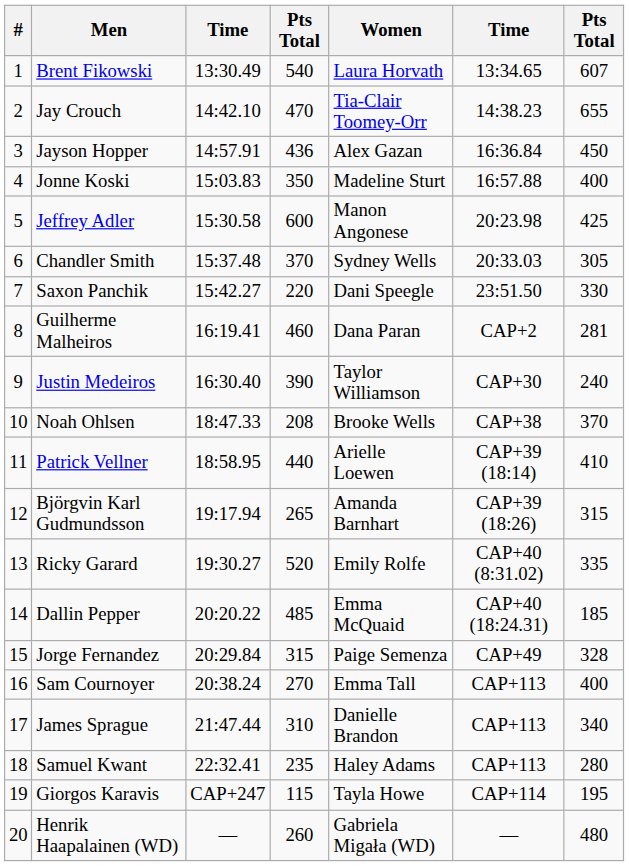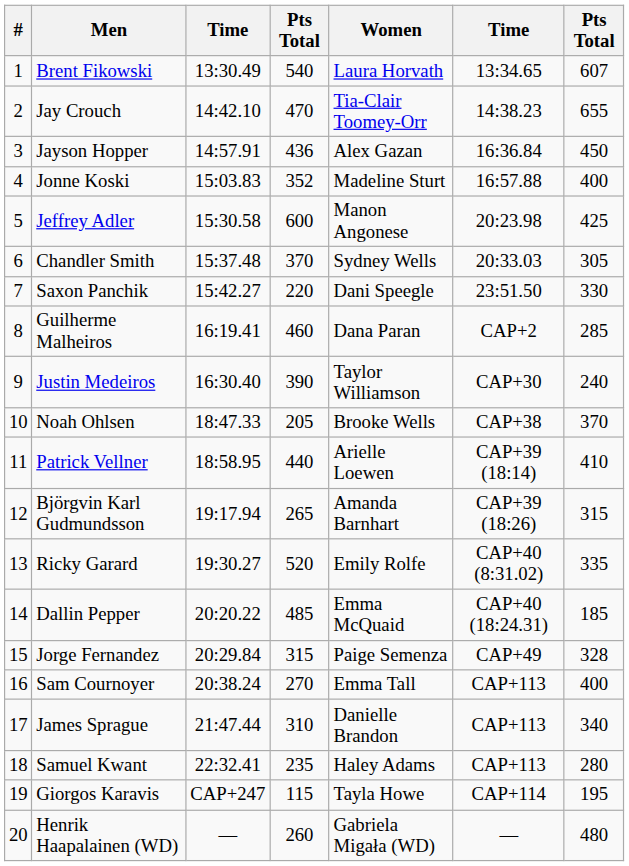(299, 180) 350 -> (299, 180) 352
(594, 331) 281 -> (594, 331) 285
(299, 422) 208 -> (299, 422) 205
